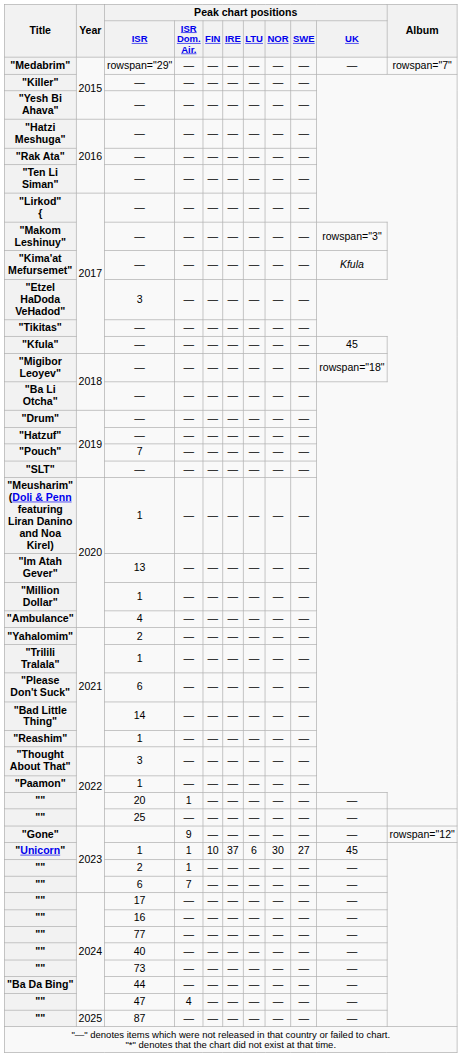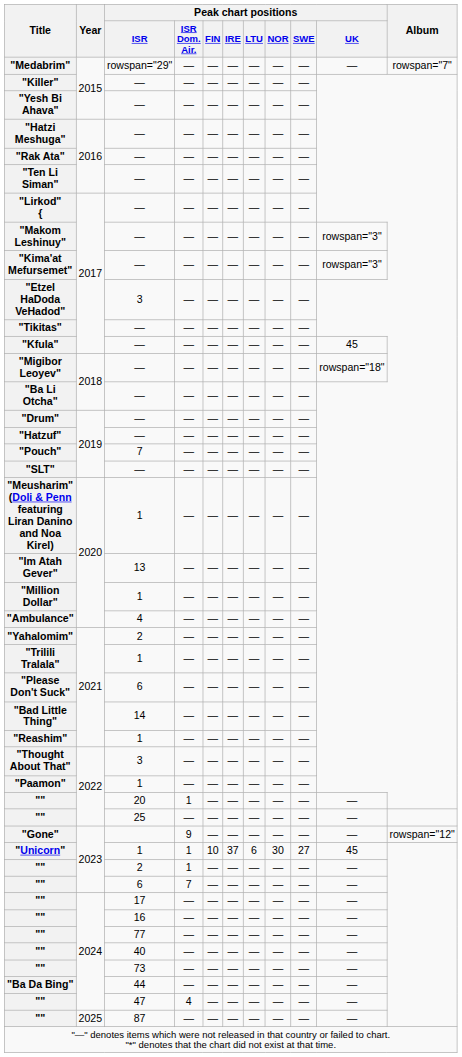(352, 265) Kfula -> (352, 265) rowspan="3"
